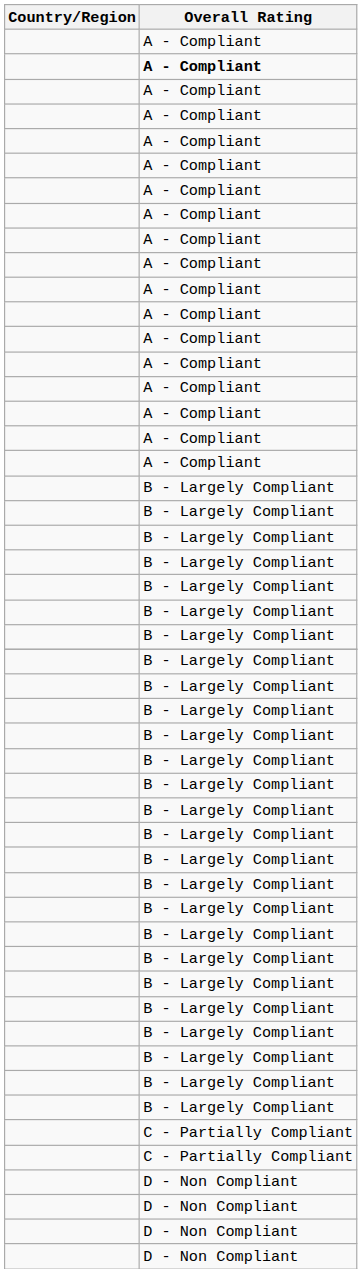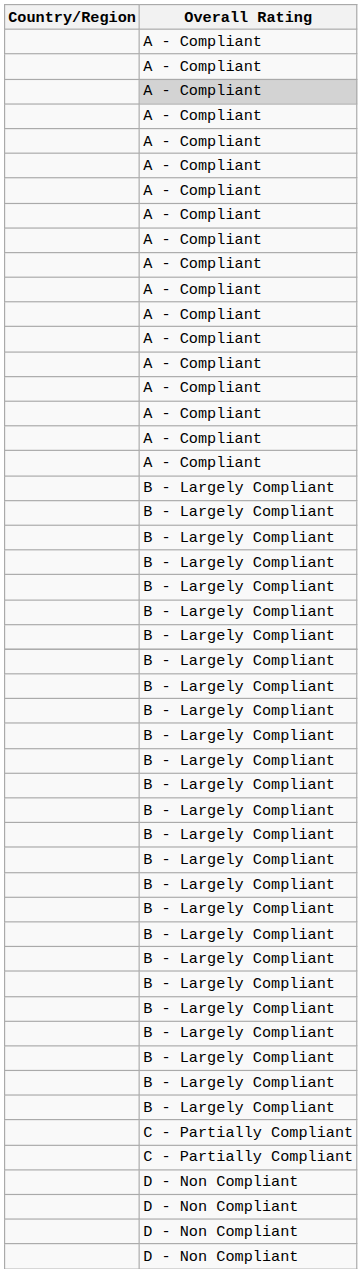(203, 67) bold -> (203, 67) normal
(203, 91) no background -> (203, 91) lightgrey background
